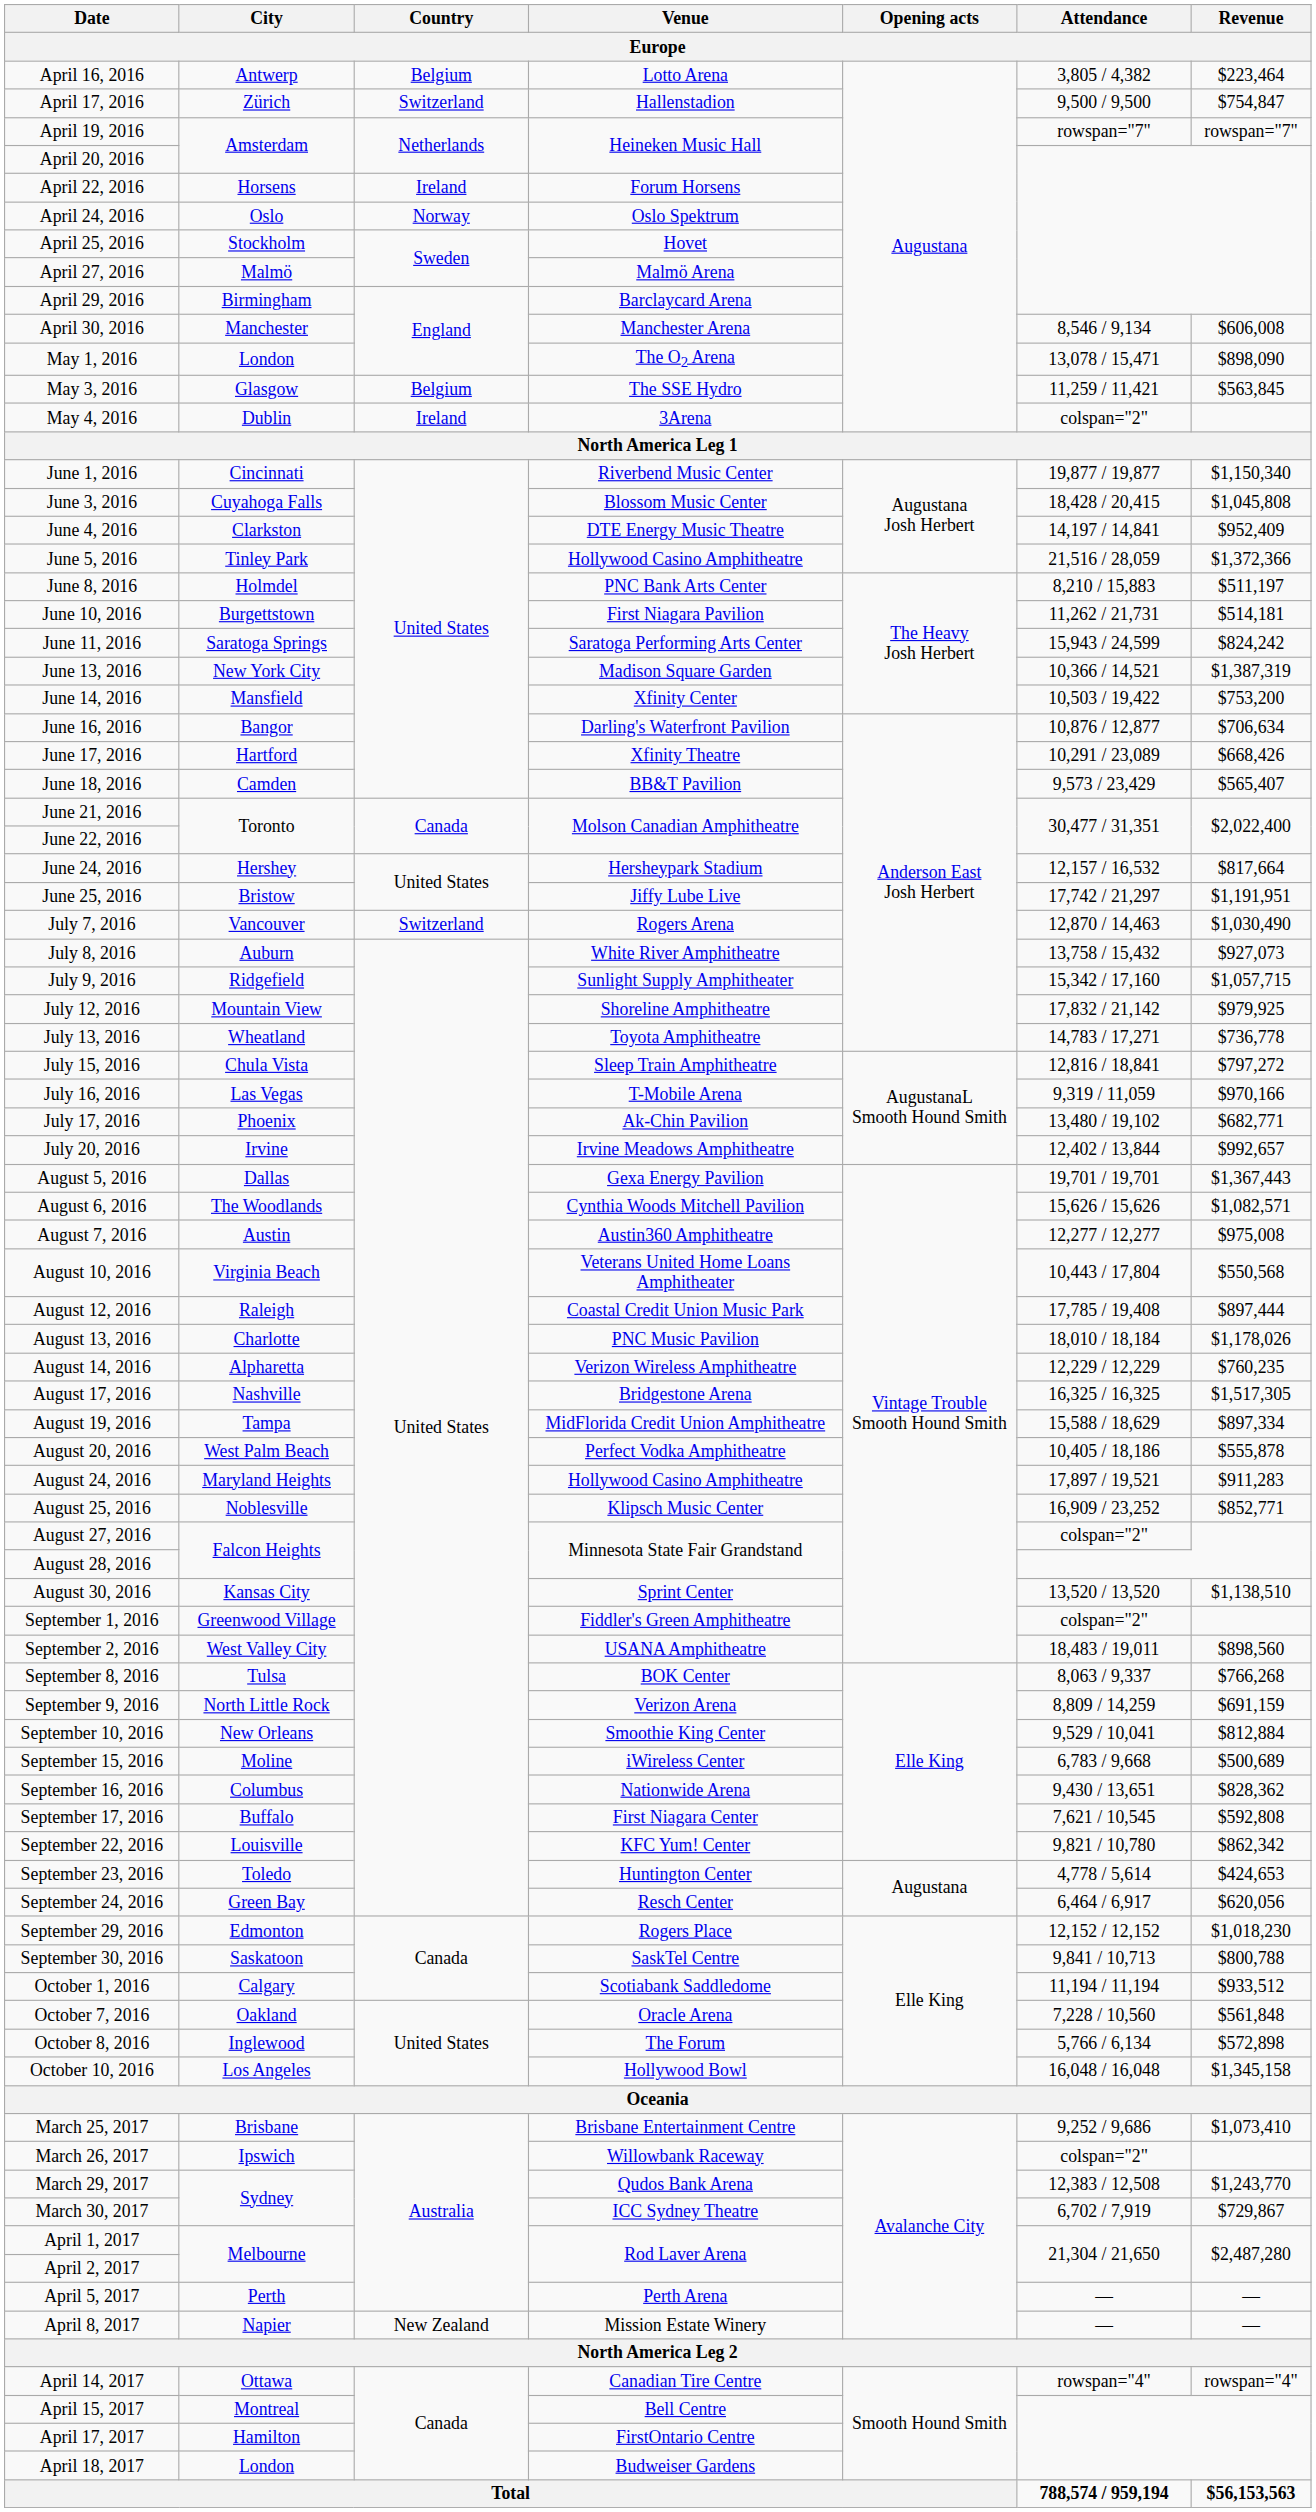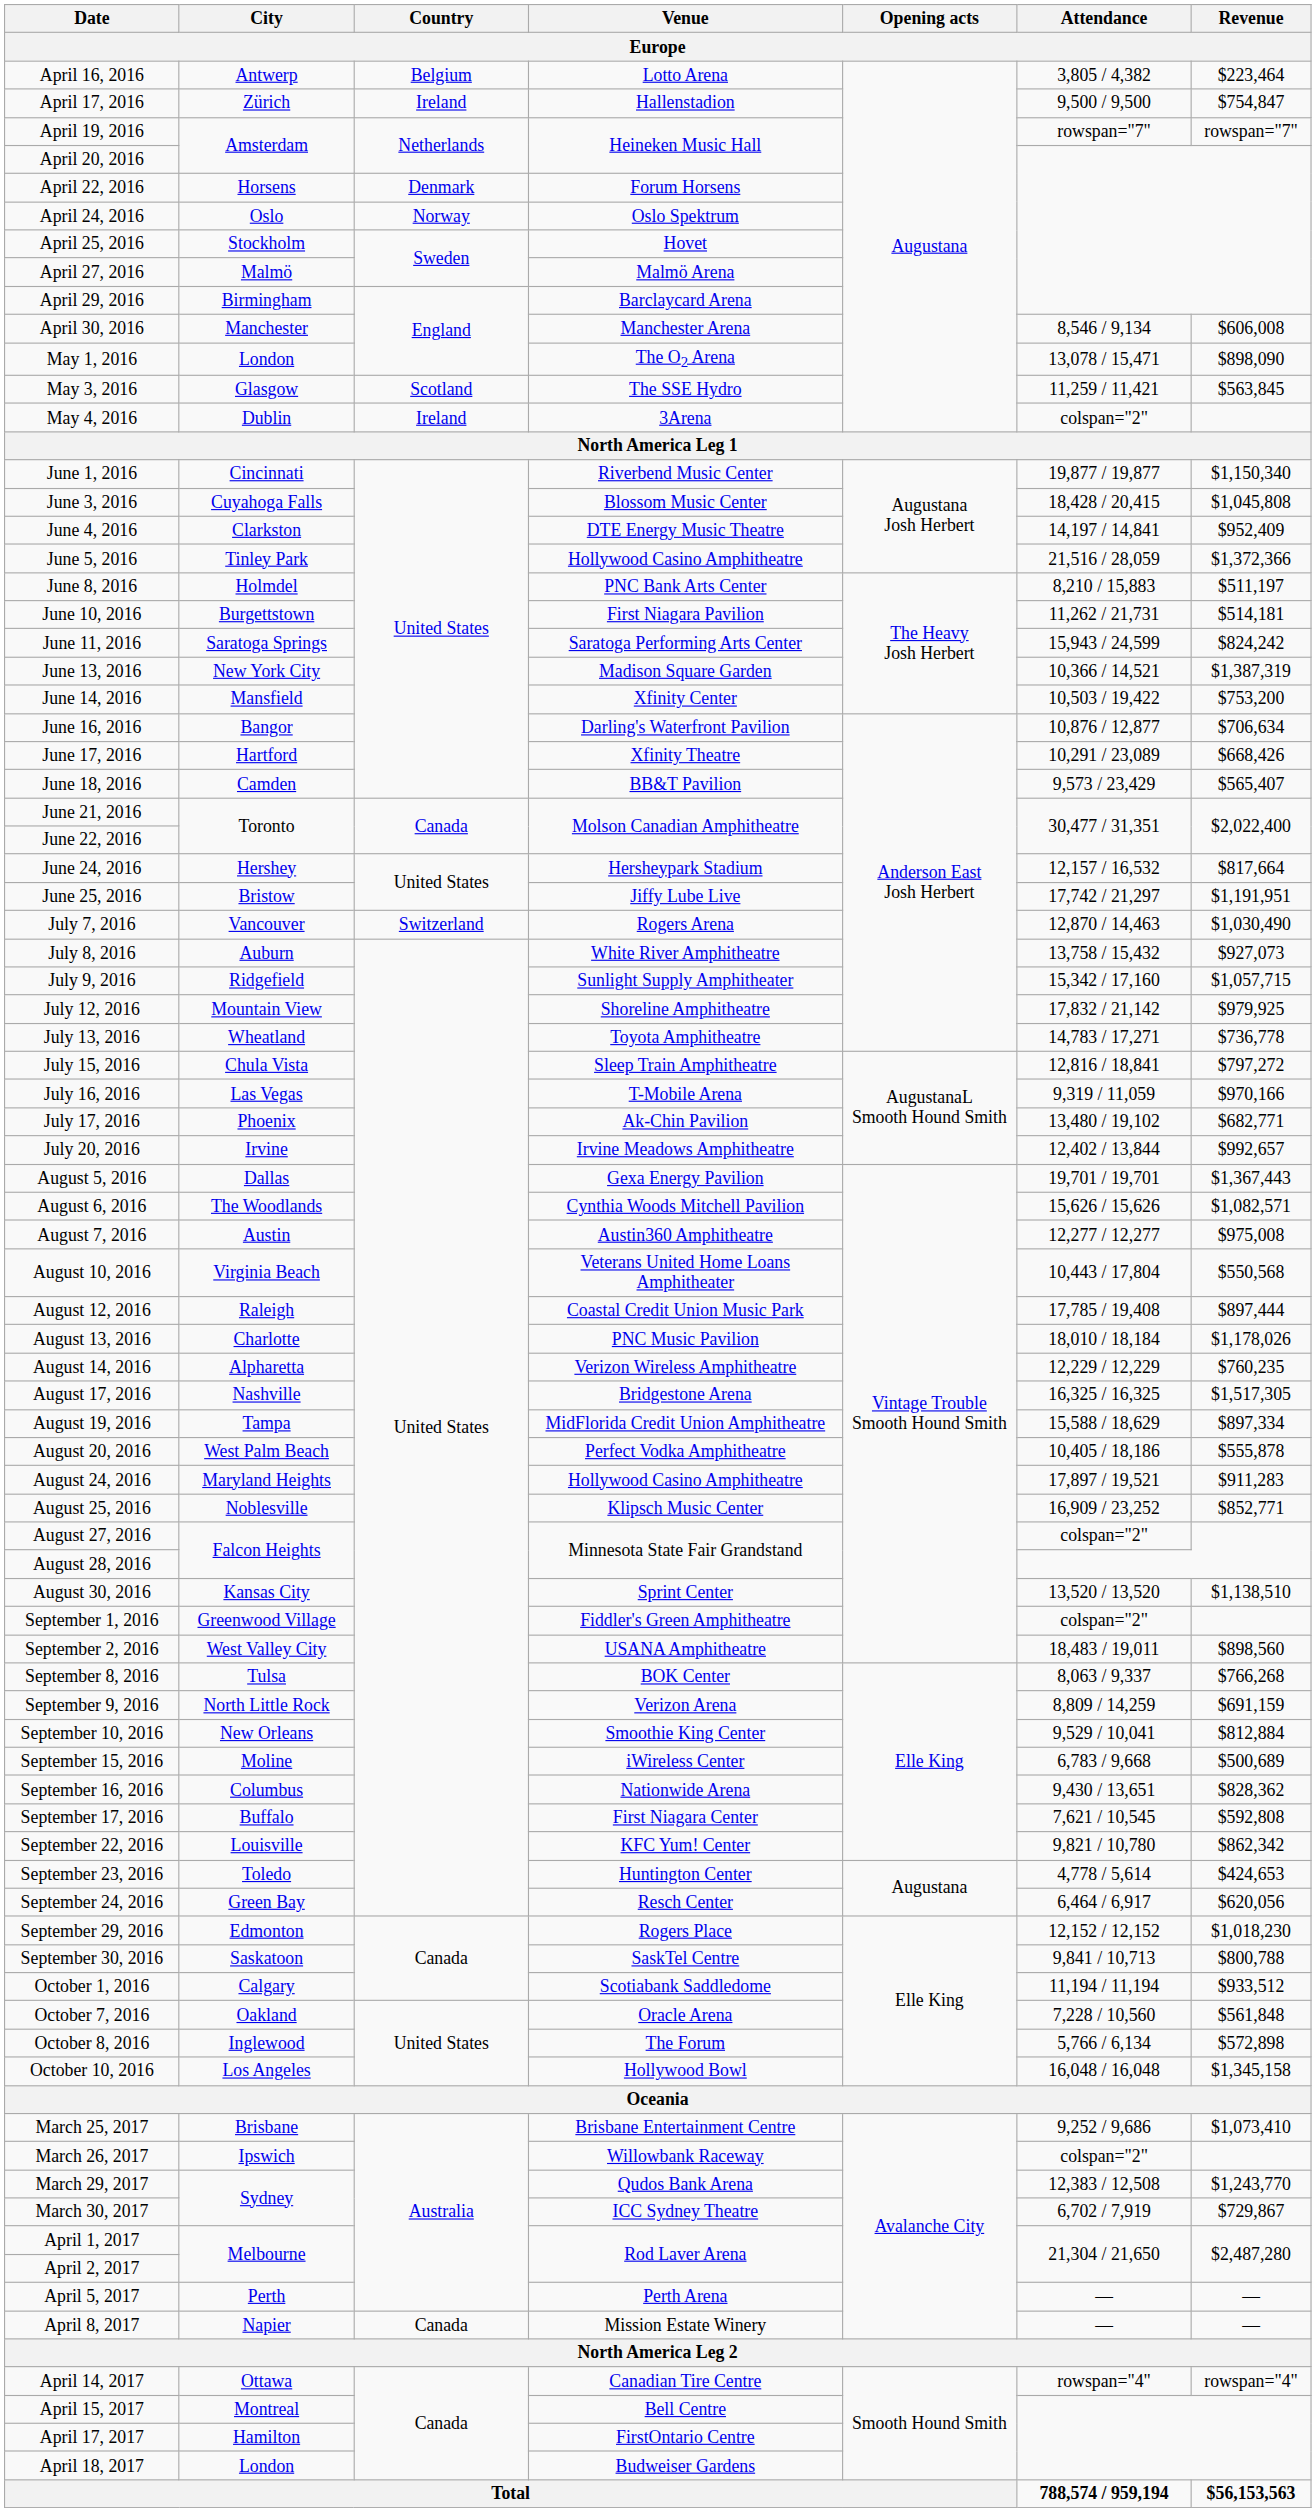(441, 103) Switzerland -> (441, 103) Ireland
(441, 187) Ireland -> (441, 187) Denmark
(441, 389) Belgium -> (441, 389) Scotland
(441, 2324) New Zealand -> (441, 2324) Canada
